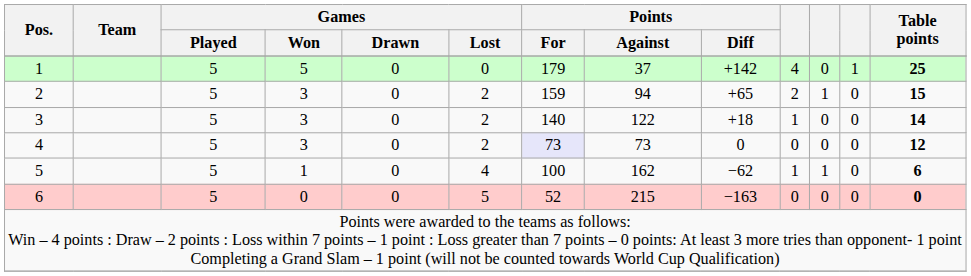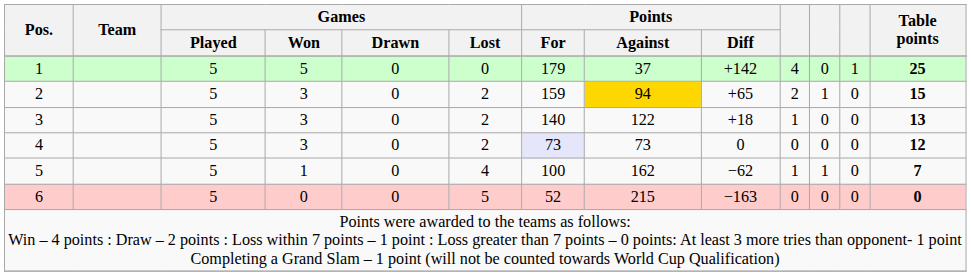(643, 94) no background -> (643, 94) gold background
(918, 119) 14 -> (918, 119) 13
(918, 171) 6 -> (918, 171) 7
